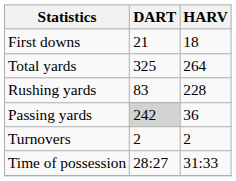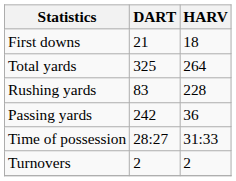(145, 114) lightgrey background -> (145, 114) no background
rows swapped: (39, 138) <-> (67, 163)
